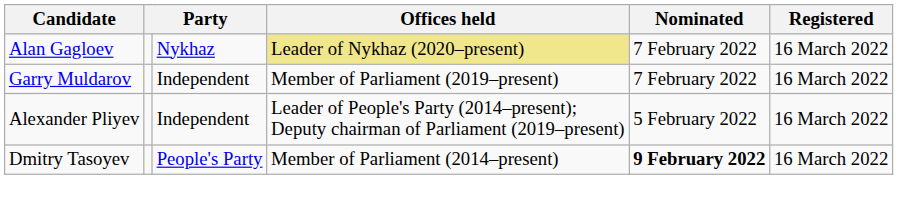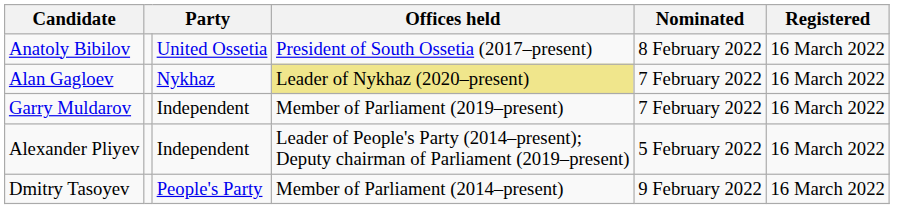+ row: (69, 49)
(699, 159) bold -> (700, 188) normal
